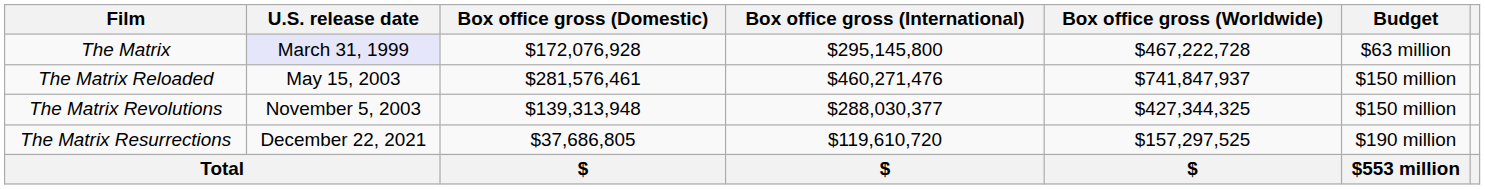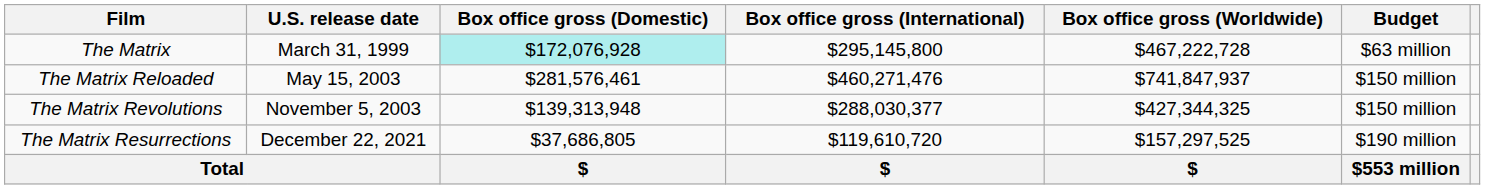(343, 49) lavender background -> (343, 49) no background
(583, 49) no background -> (583, 49) paleturquoise background
